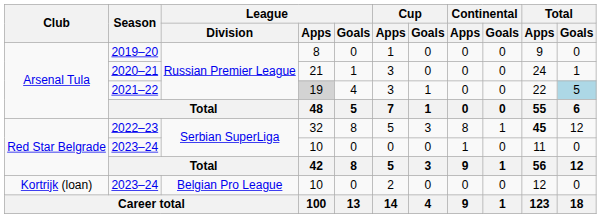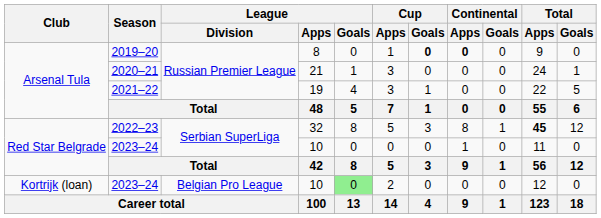(428, 52) normal -> (428, 52) bold
(465, 52) normal -> (465, 52) bold
(316, 90) lightgrey background -> (316, 90) no background
(577, 90) lightblue background -> (577, 90) no background
(353, 185) no background -> (353, 185) lightgreen background
